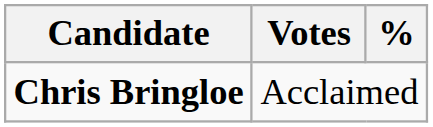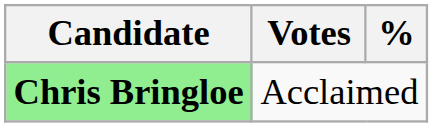(129, 91) no background -> (129, 91) lightgreen background
